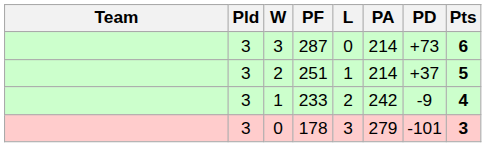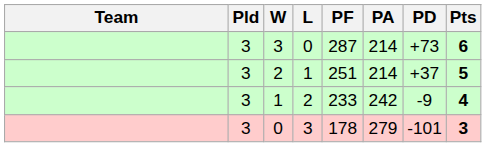columns swapped: (348, 18) <-> (313, 18)
